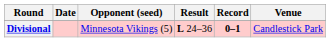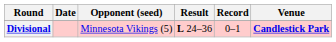(233, 28) bold -> (233, 28) normal
(288, 28) normal -> (291, 28) bold
